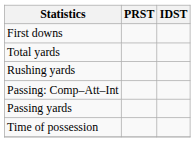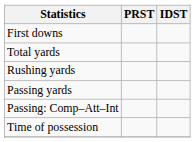rows swapped: (39, 108) <-> (63, 89)
